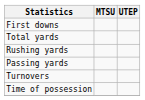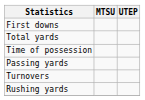rows swapped: (37, 50) <-> (49, 89)
